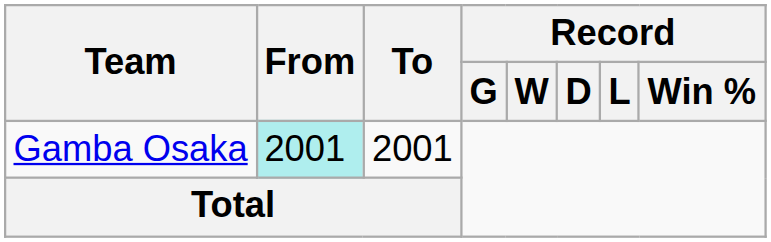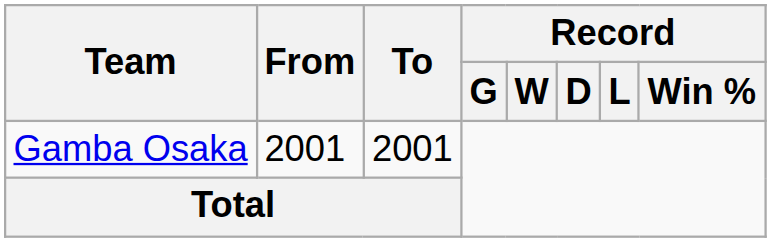(305, 148) paleturquoise background -> (305, 148) no background
